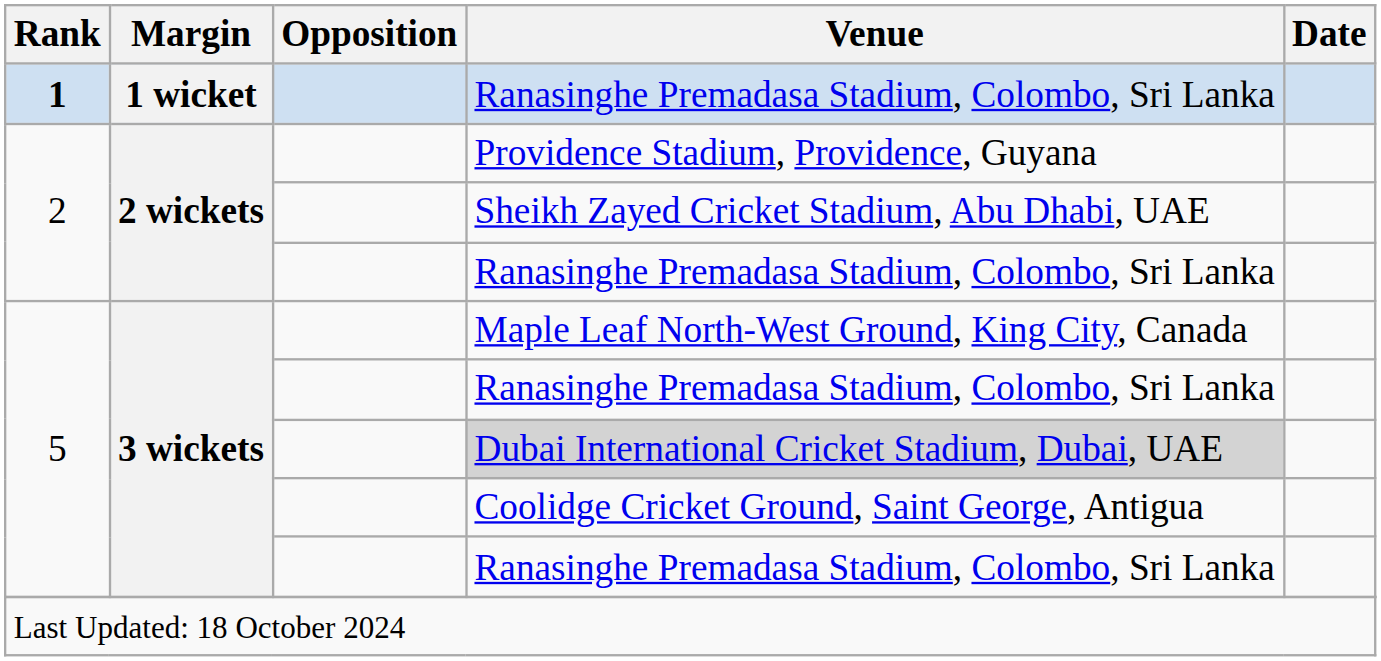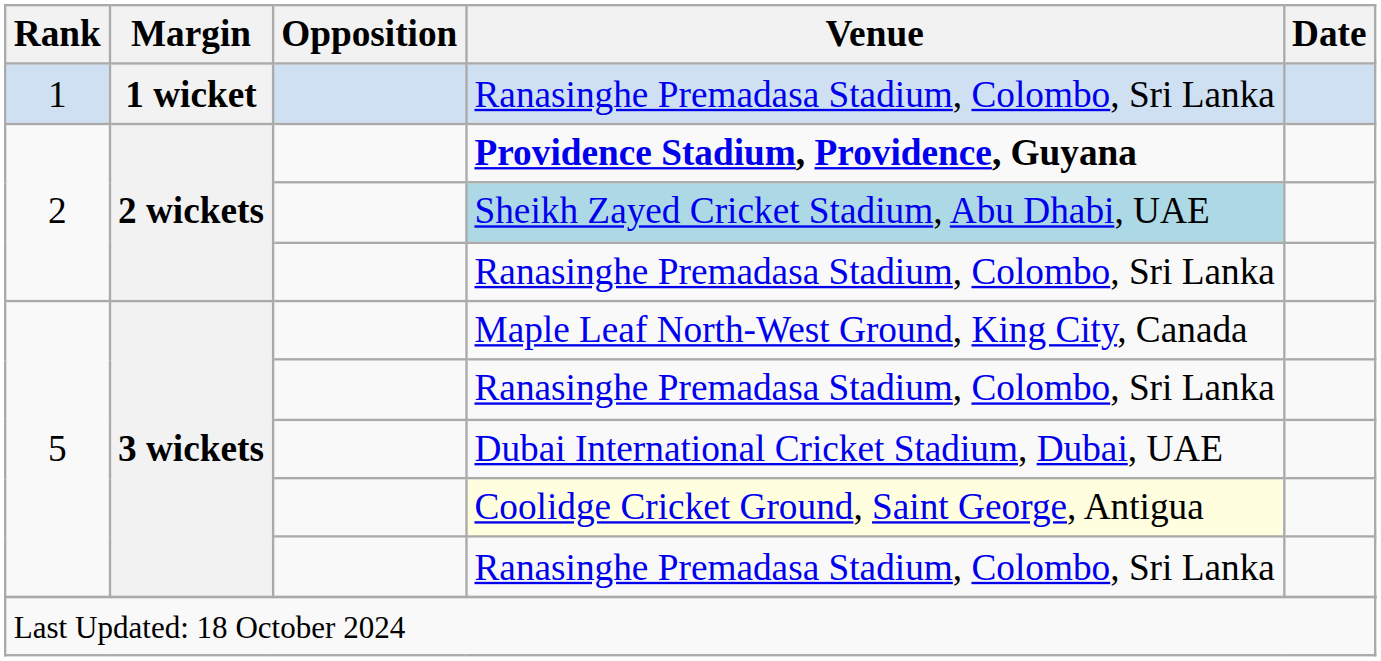(57, 93) bold -> (57, 93) normal
(786, 152) normal -> (806, 152) bold
(842, 211) no background -> (842, 211) lightblue background
(849, 447) lightgrey background -> (849, 447) no background
(839, 507) no background -> (839, 507) lightyellow background
